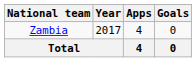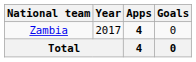(139, 30) normal -> (139, 30) bold
